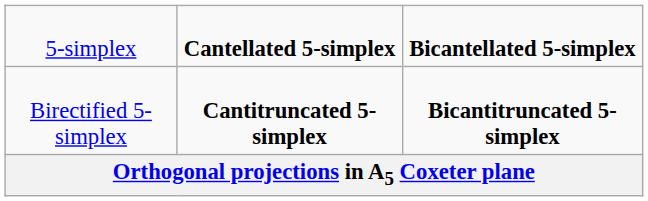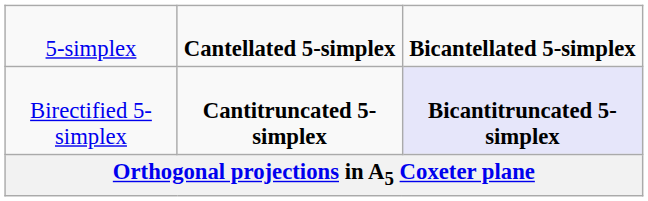(522, 123) no background -> (522, 123) lavender background
